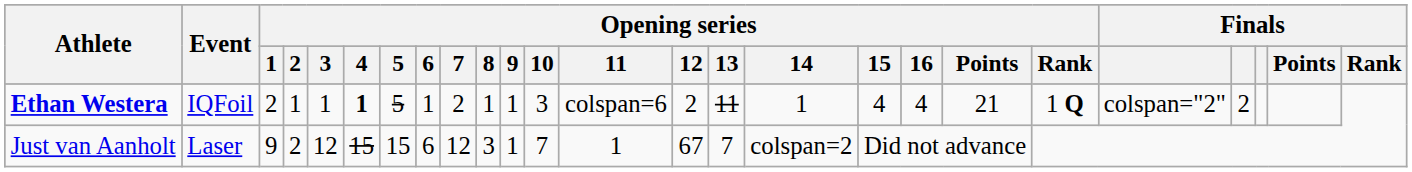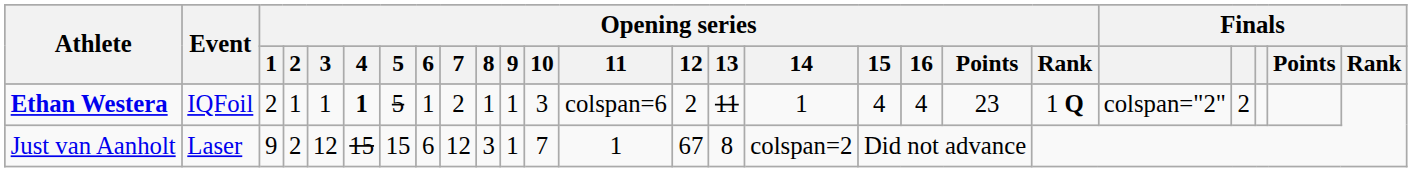(987, 104) 21 -> (987, 104) 23
(727, 145) 7 -> (727, 145) 8
